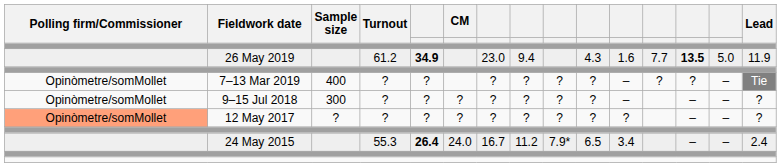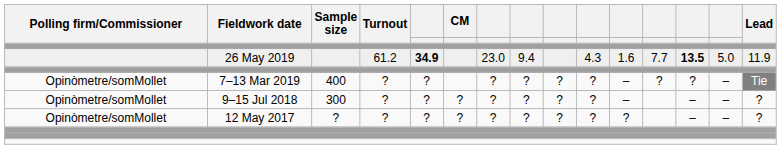(106, 118) lightsalmon background -> (106, 118) no background
- row: (260, 142)
